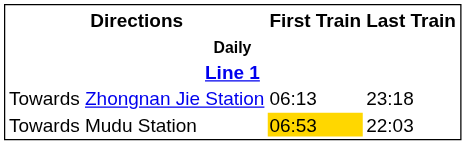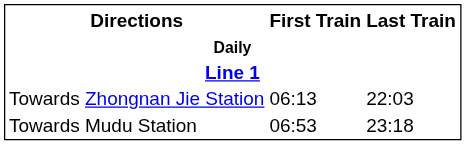(390, 98) 23:18 -> (390, 98) 22:03
(293, 125) gold background -> (293, 125) no background
(390, 125) 22:03 -> (390, 125) 23:18
